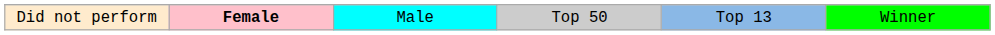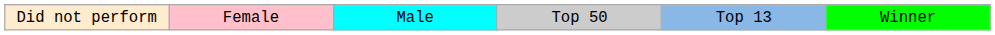(251, 17) bold -> (251, 17) normal
